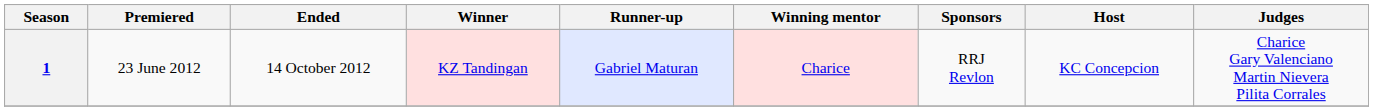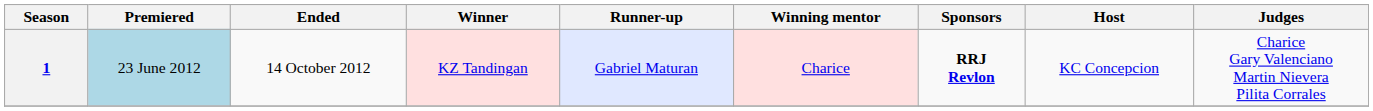(159, 68) no background -> (159, 68) lightblue background
(971, 68) normal -> (971, 68) bold
